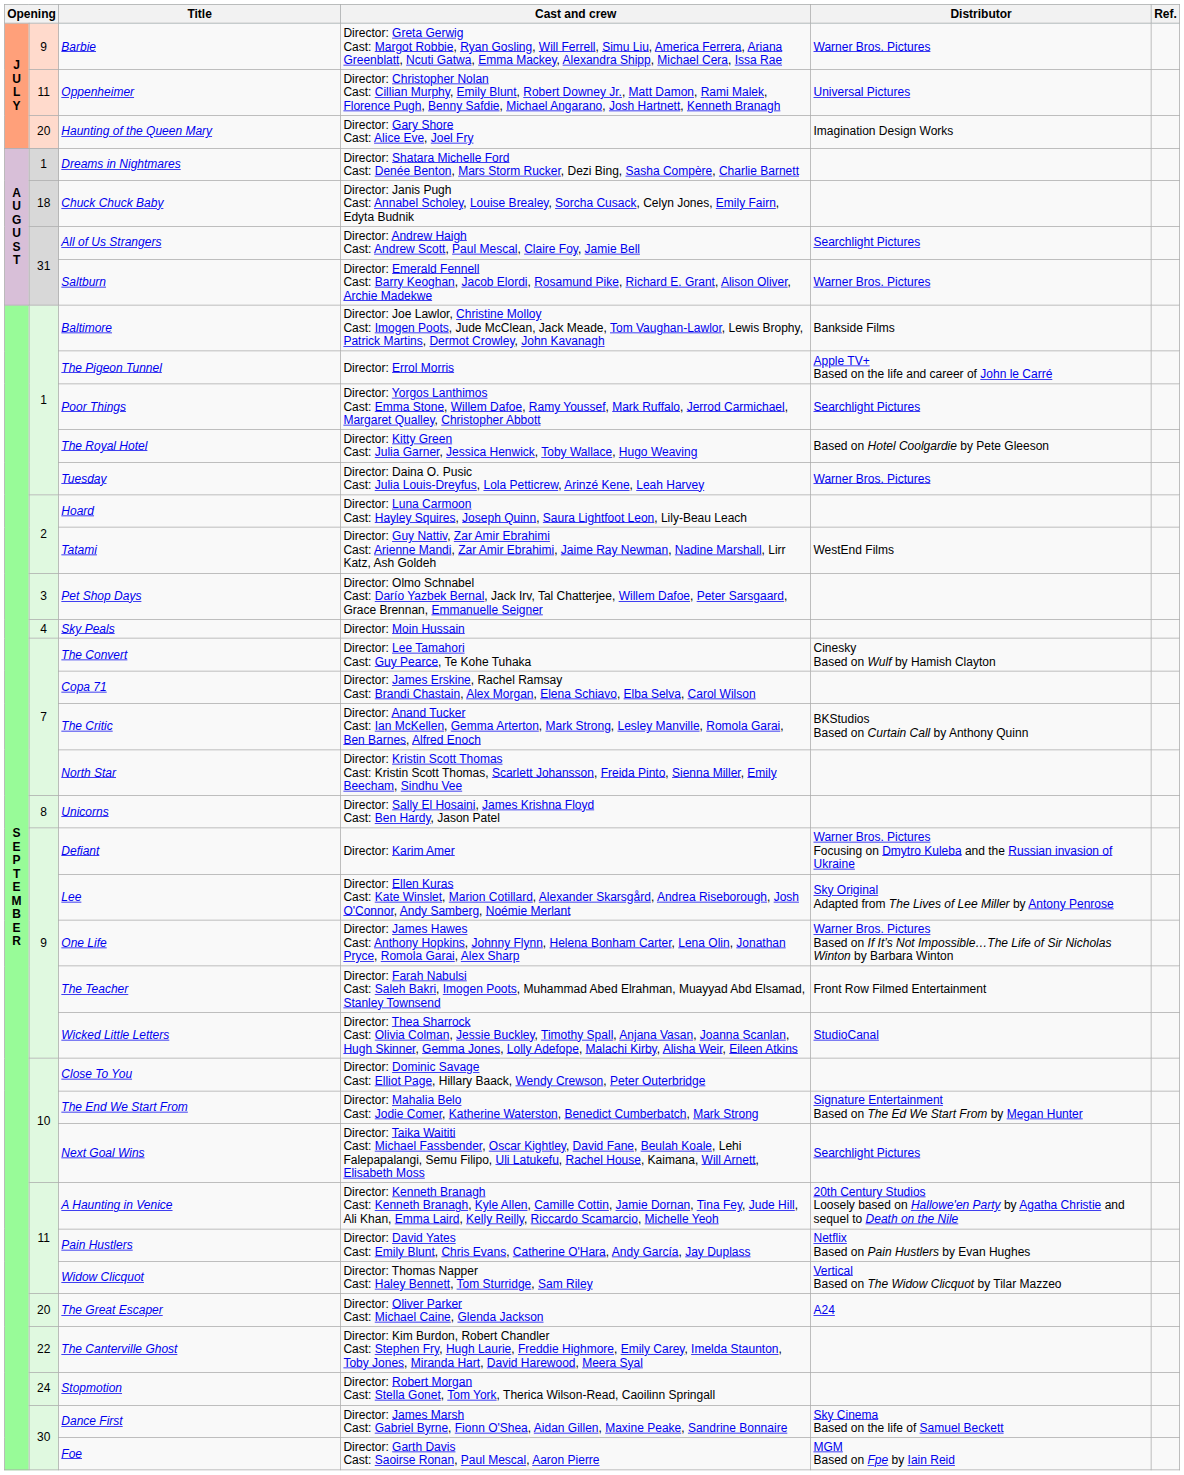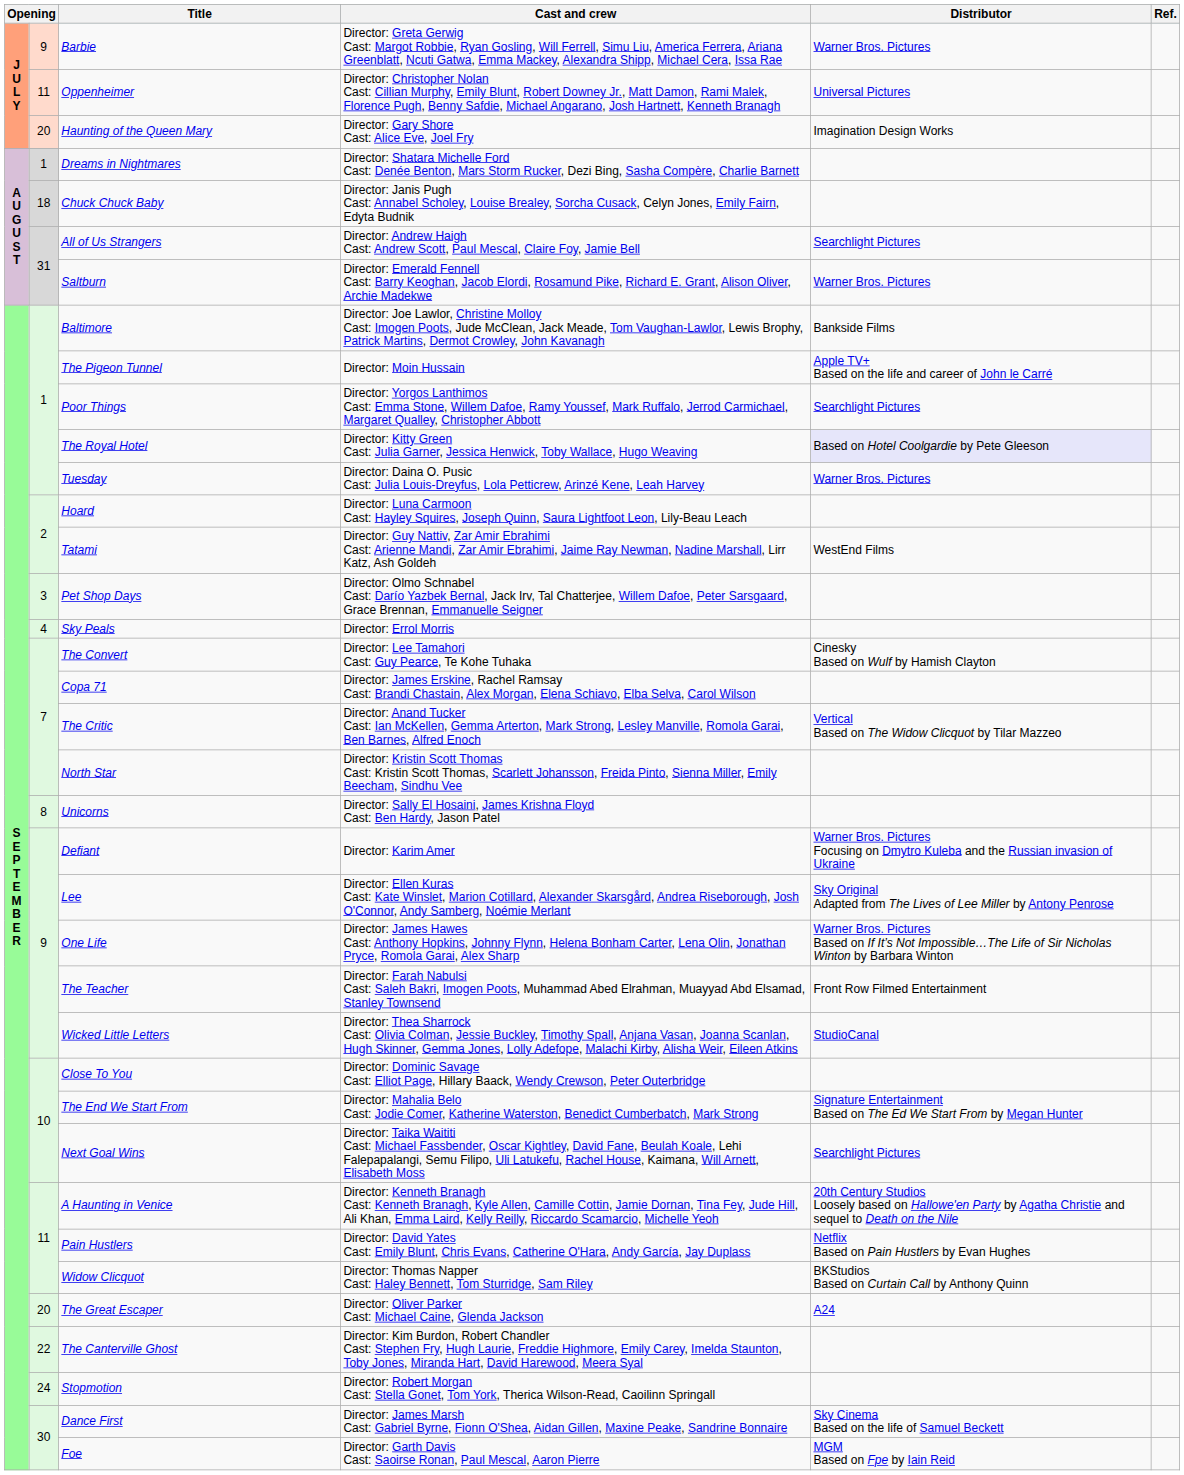(399, 367) Director: Errol Morris -> (404, 367) Director: Moin Hussain
(931, 446) no background -> (931, 446) lavender background
(404, 629) Director: Moin Hussain -> (399, 629) Director: Errol Morris
(921, 726) BKStudios Based on Curtain Call by Anthony Quinn -> (938, 726) Vertical Based on The Widow Clicquot by Tilar Mazzeo
(938, 1277) Vertical Based on The Widow Clicquot by Tilar Mazzeo -> (921, 1277) BKStudios Based on Curtain Call by Anthony Quinn
